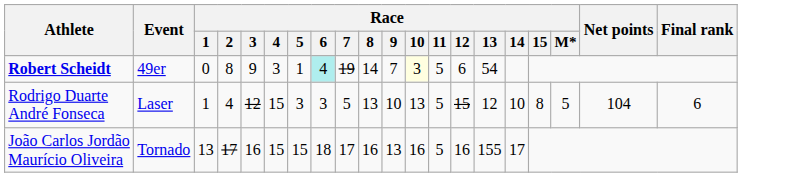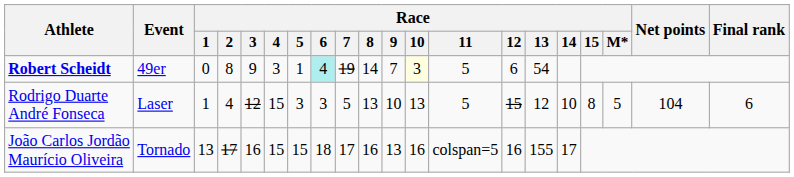(440, 150) 5 -> (465, 150) colspan=5
